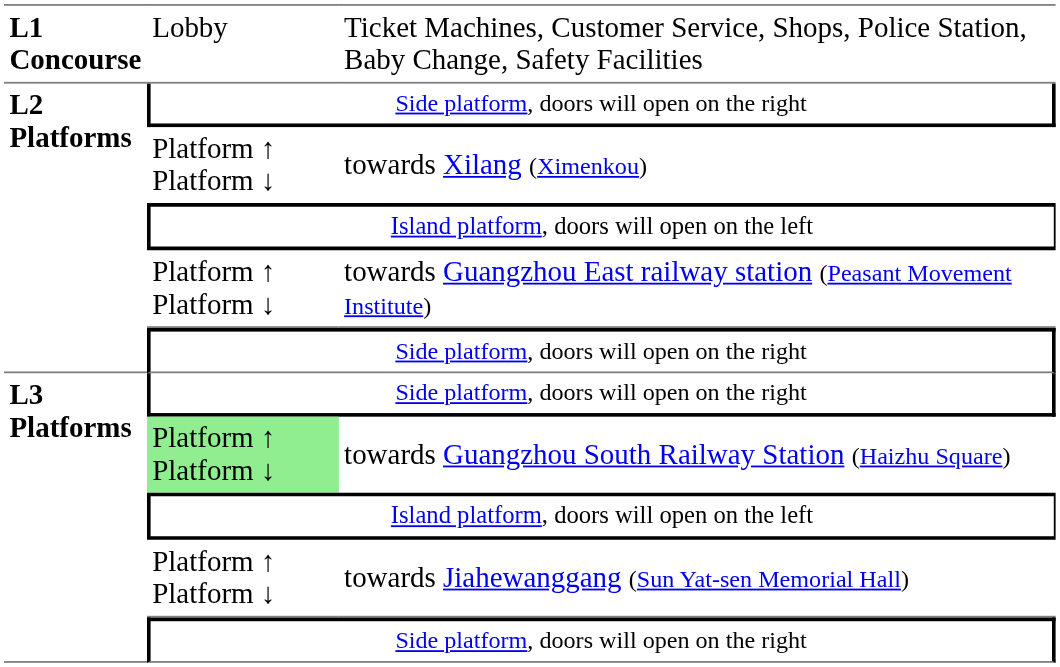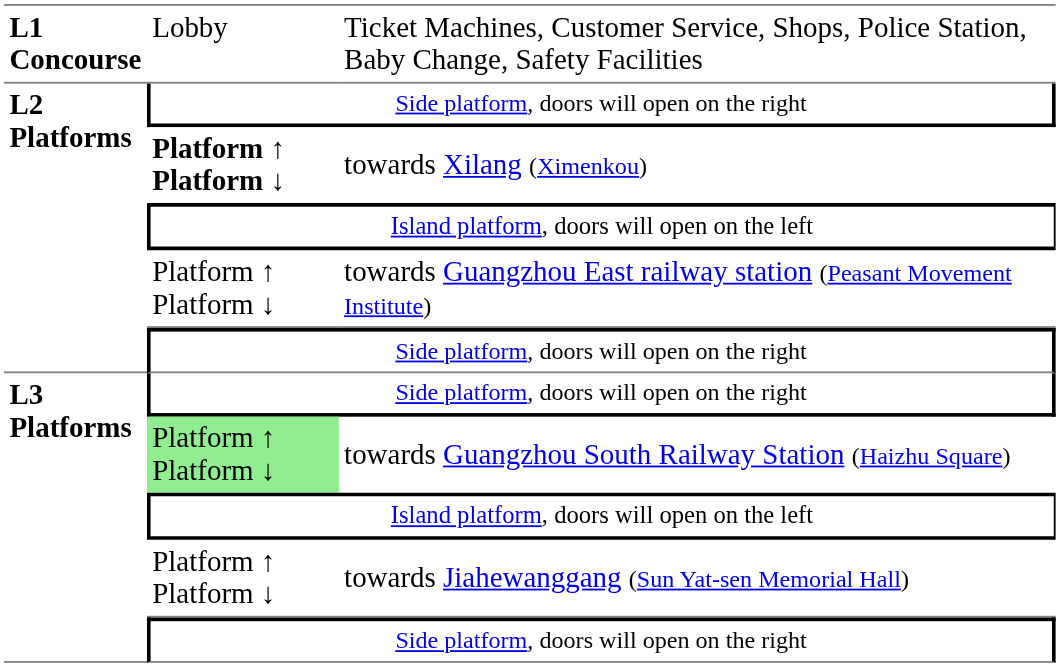(214, 164) normal -> (219, 164) bold
